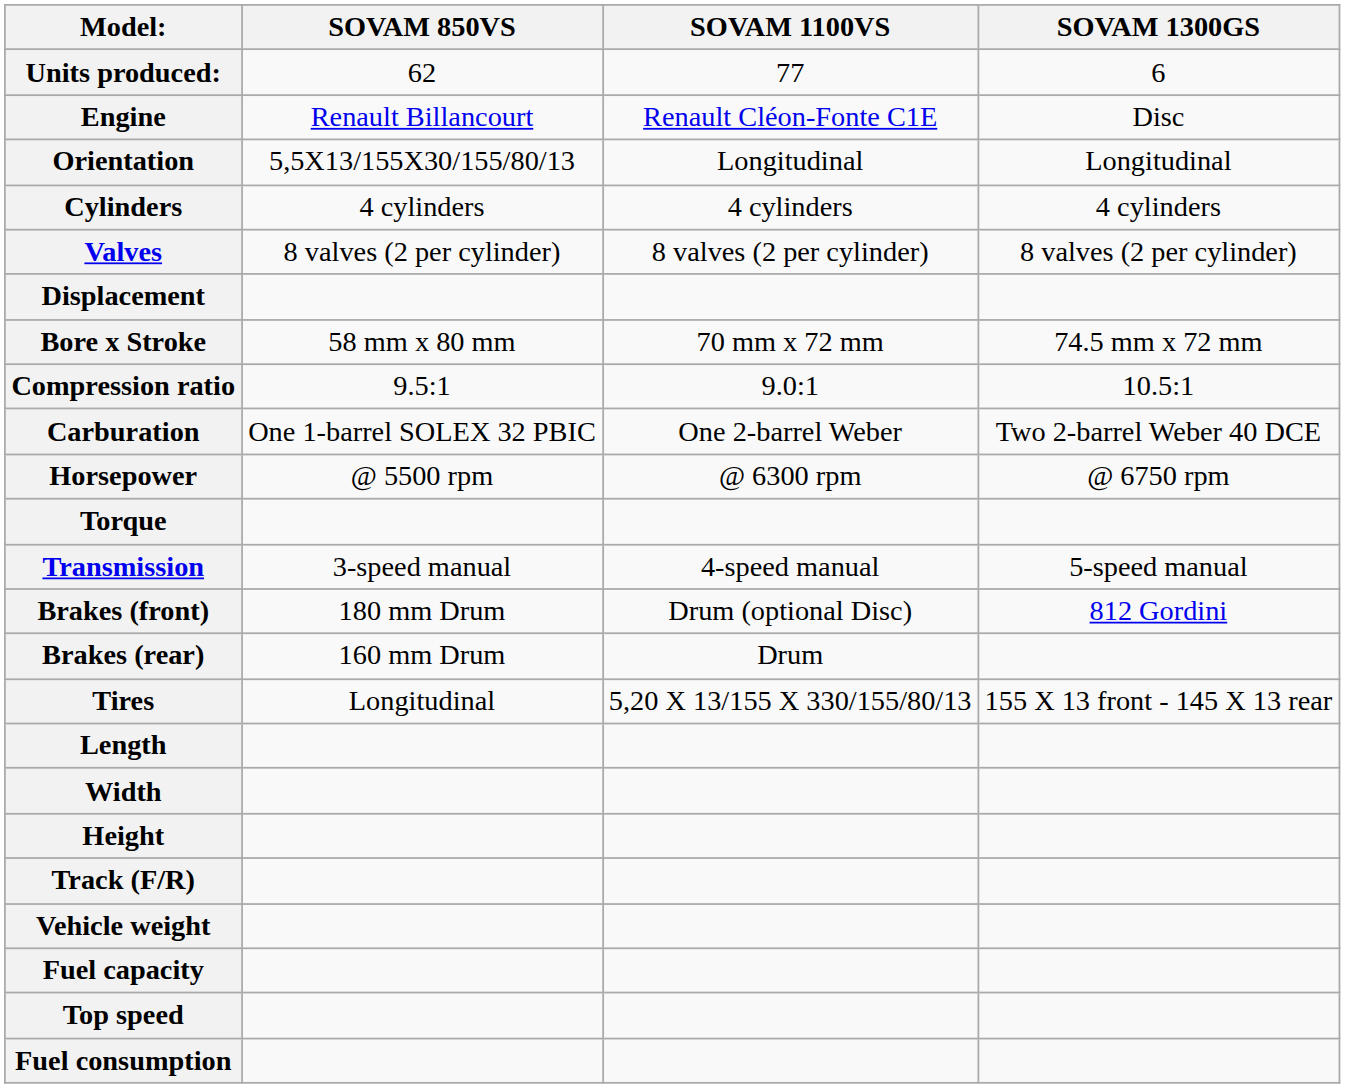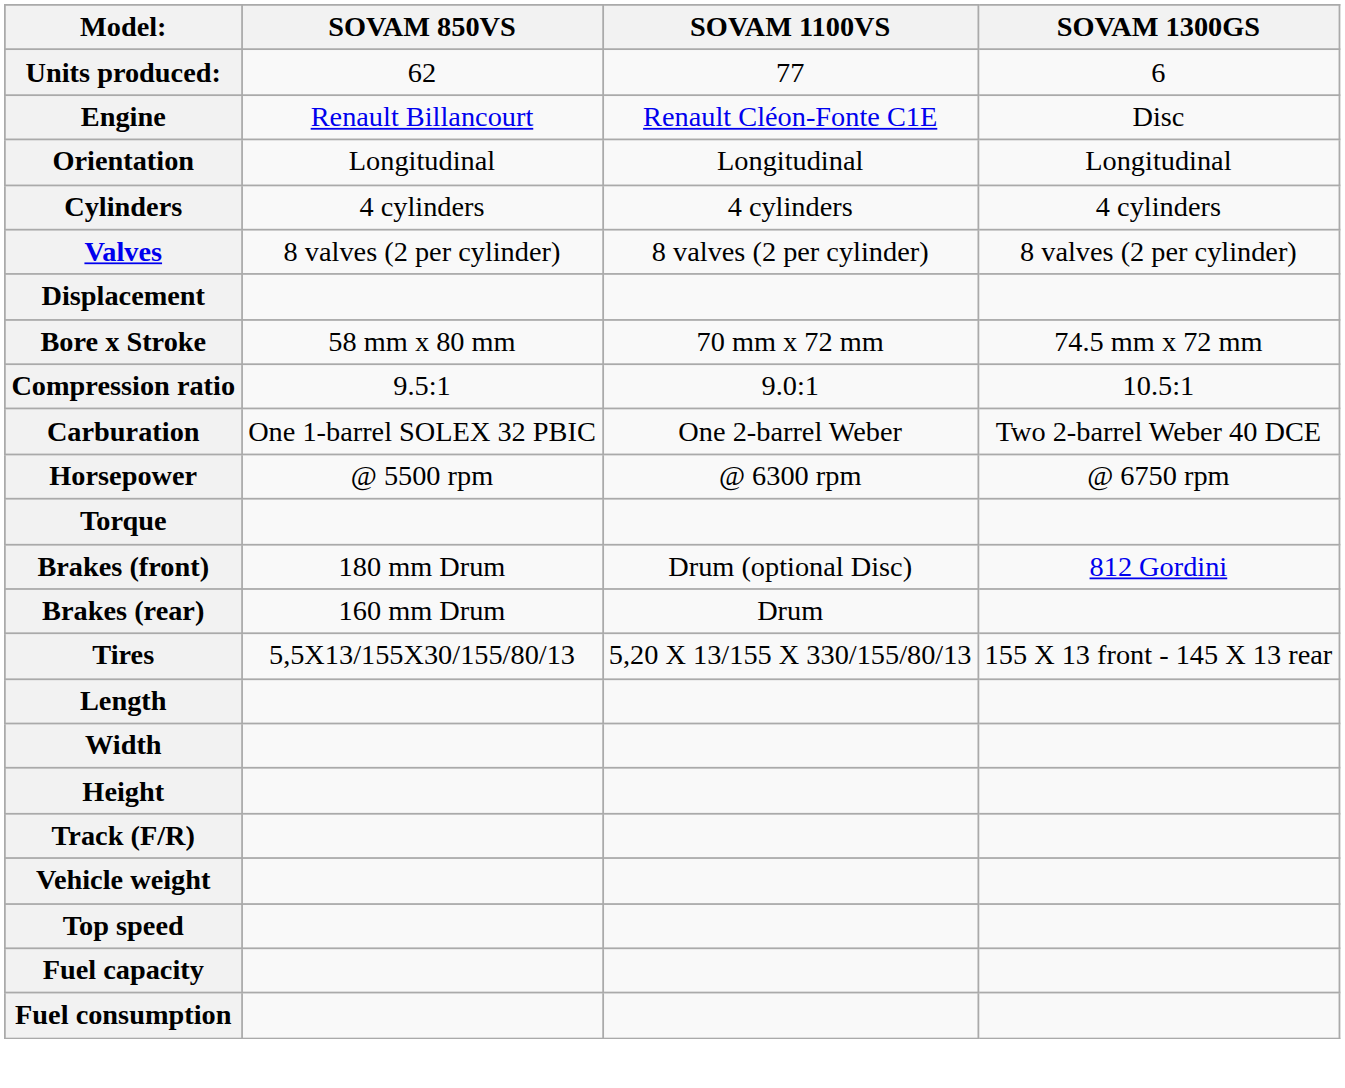(422, 161) 5,5X13/155X30/155/80/13 -> (422, 161) Longitudinal
- row: (123, 565)
(422, 700) Longitudinal -> (422, 655) 5,5X13/155X30/155/80/13
rows swapped: (123, 970) <-> (123, 1015)
